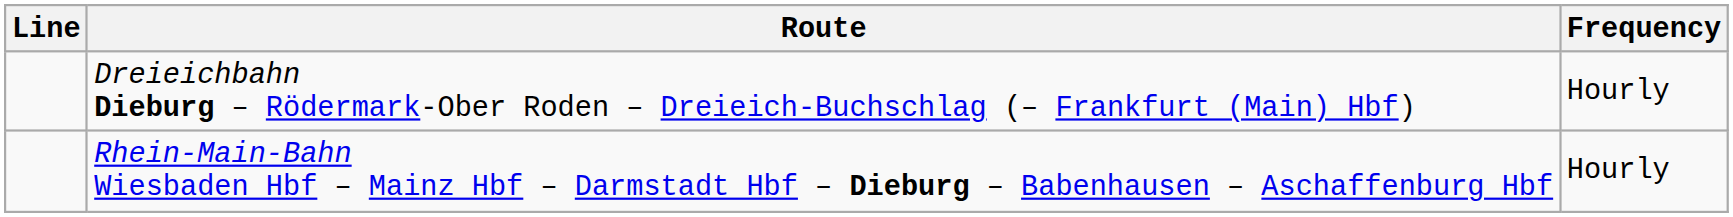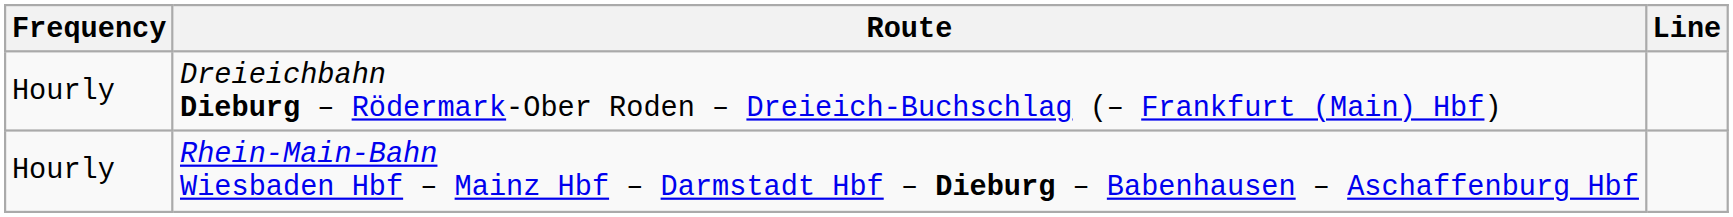columns swapped: (46, 28) <-> (1644, 28)
